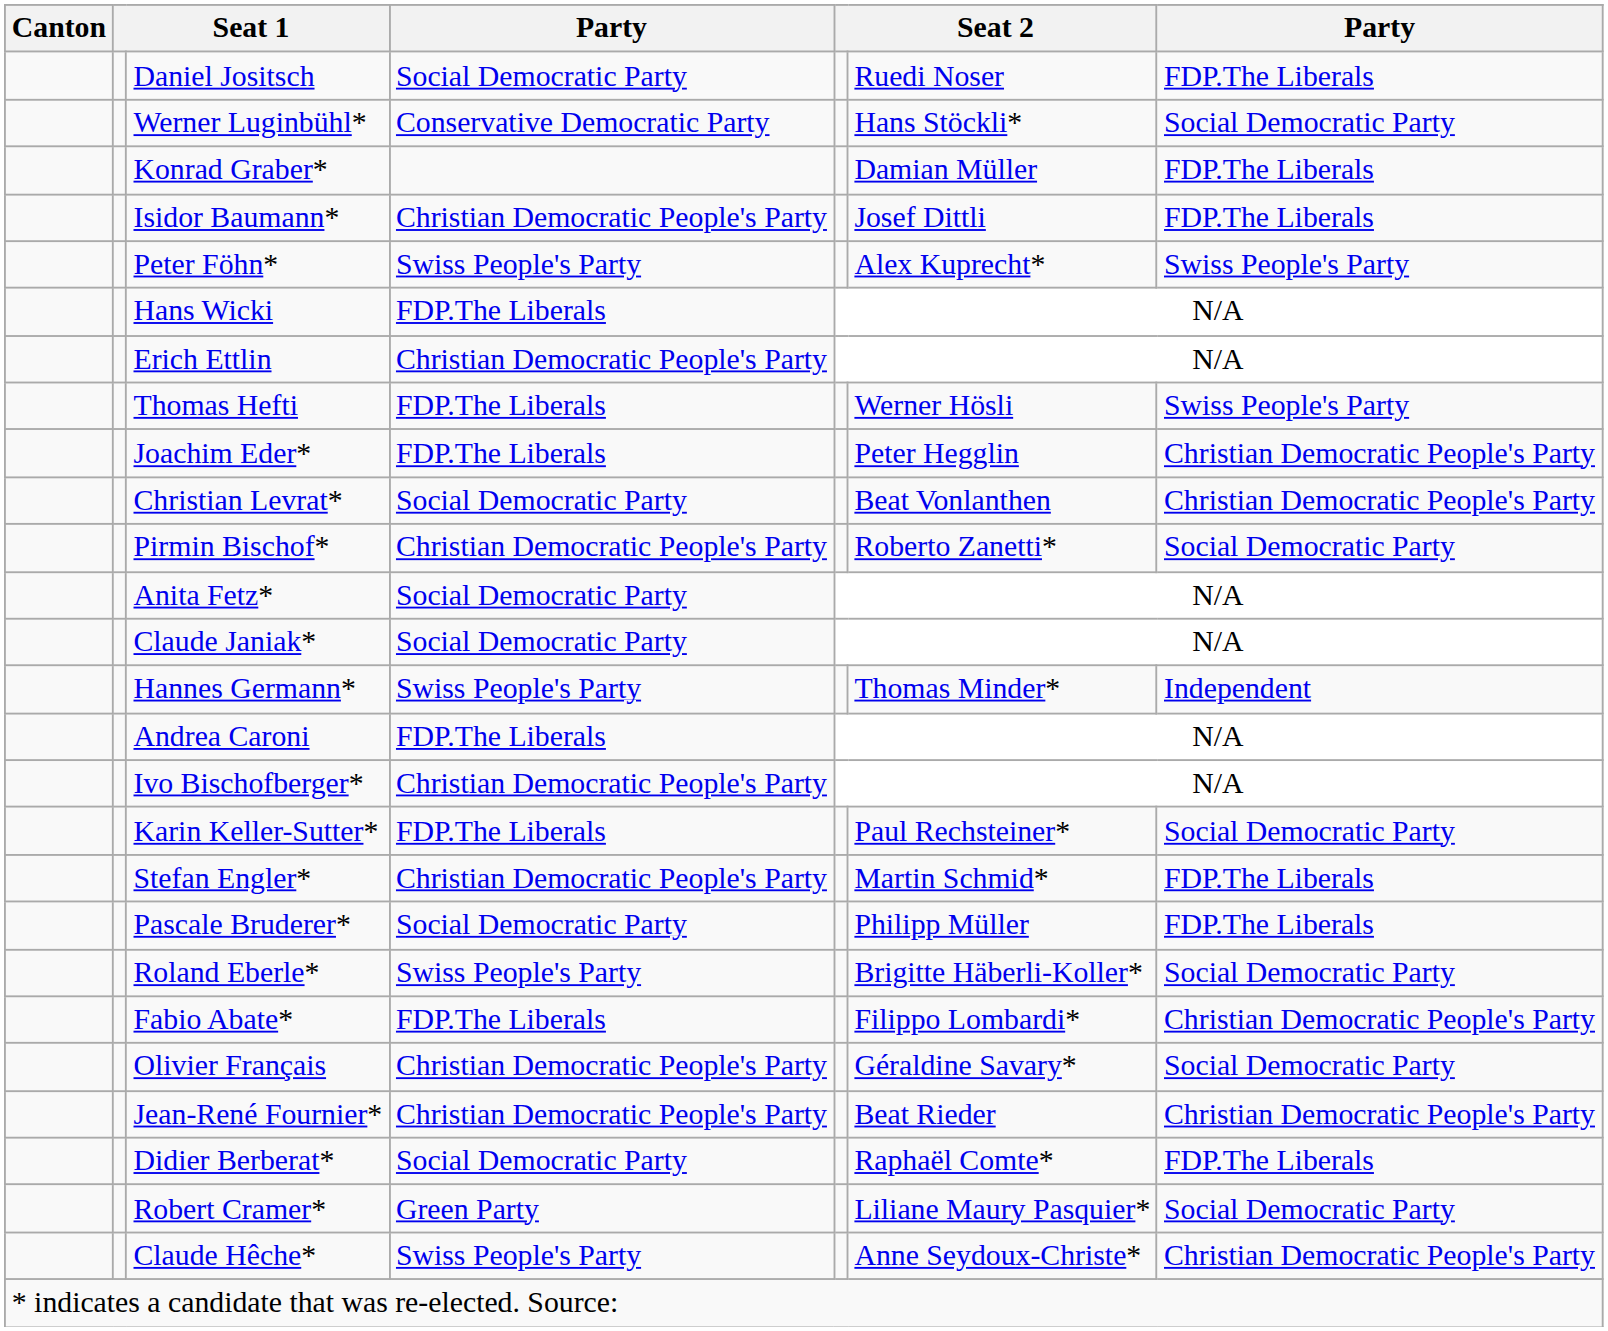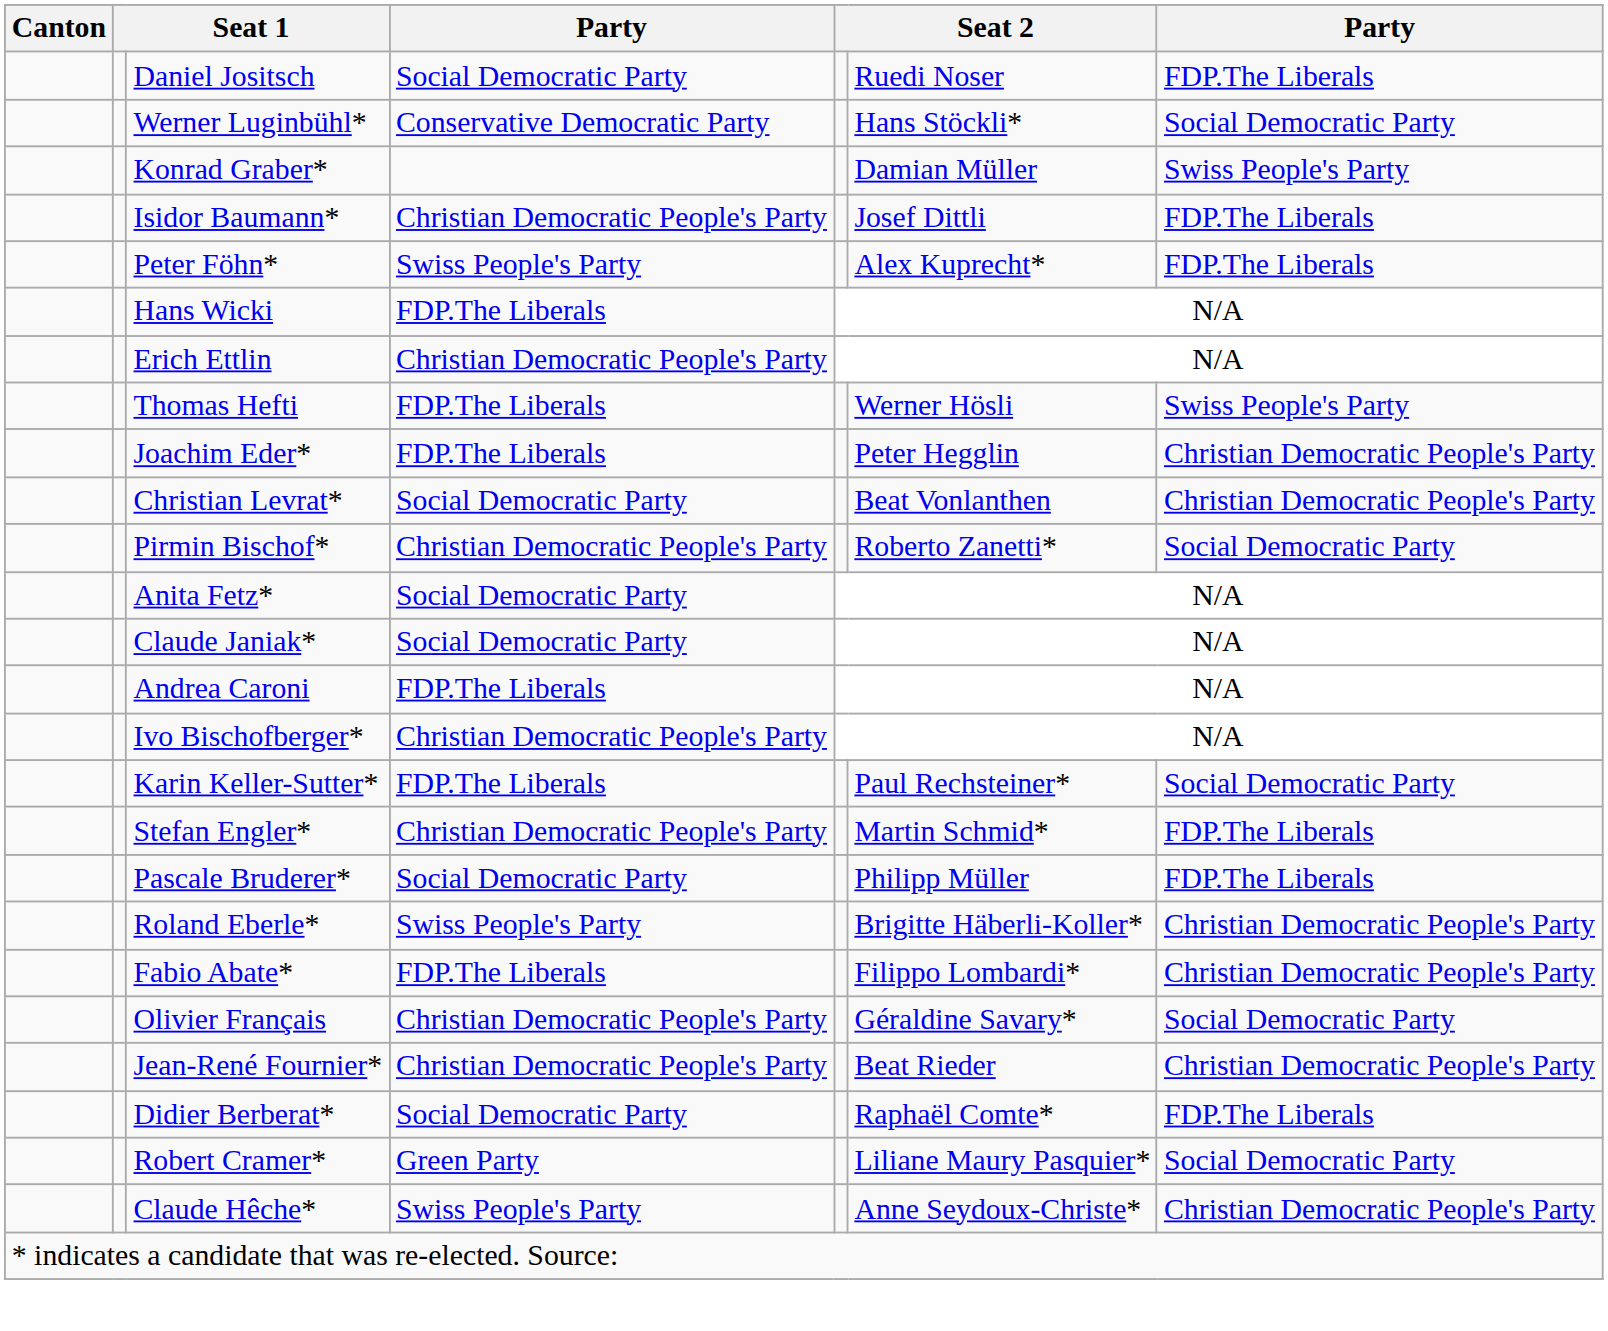(1269, 169) FDP.The Liberals -> (1287, 169) Swiss People's Party
(1287, 264) Swiss People's Party -> (1269, 264) FDP.The Liberals
- row: (245, 688)
(1309, 972) Social Democratic Party -> (1379, 924) Christian Democratic People's Party
